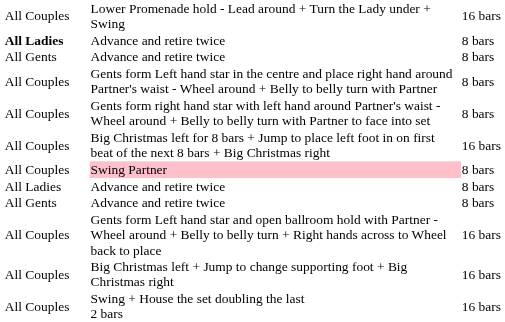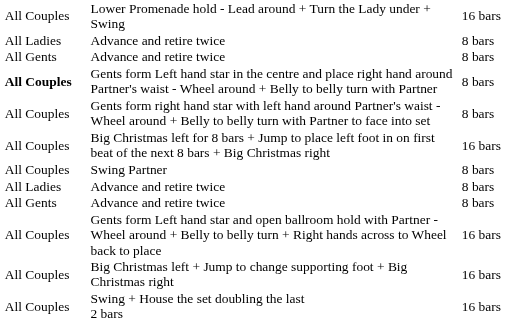(34, 40) bold -> (33, 40) normal
(37, 81) normal -> (38, 81) bold
(129, 169) pink background -> (129, 169) no background
